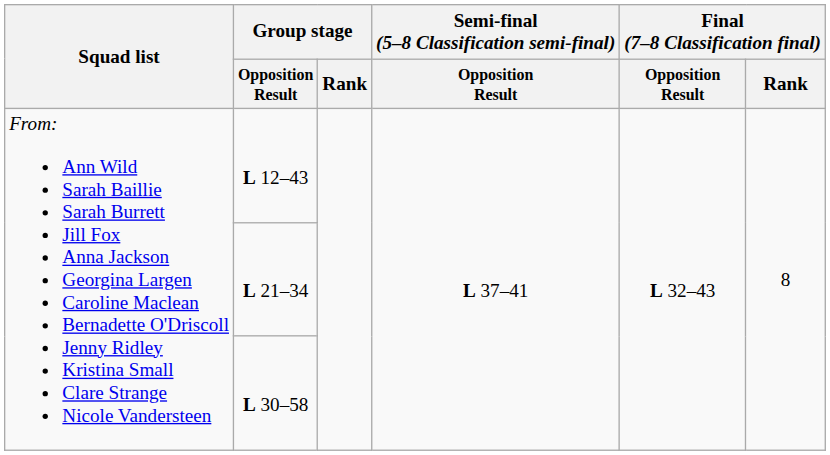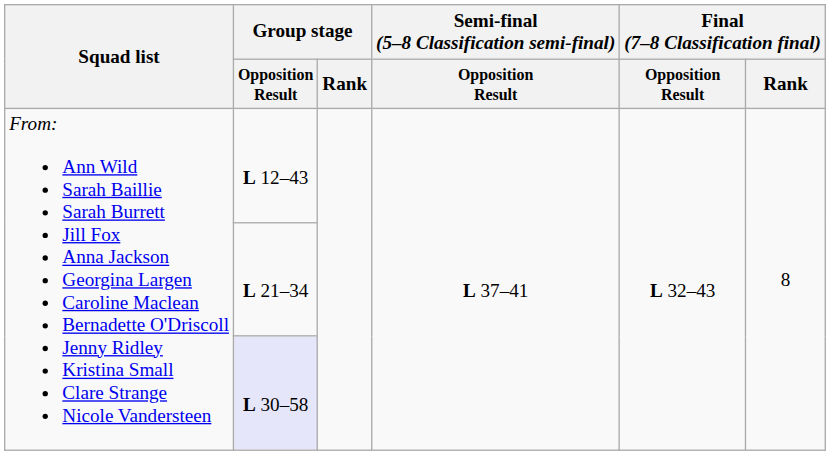(276, 404) no background -> (276, 404) lavender background
